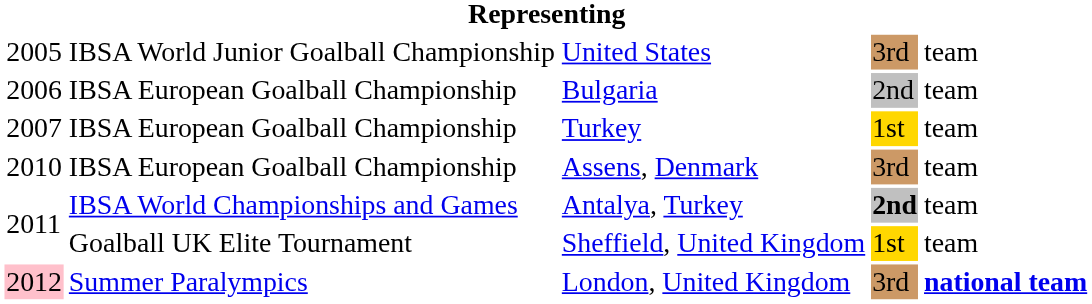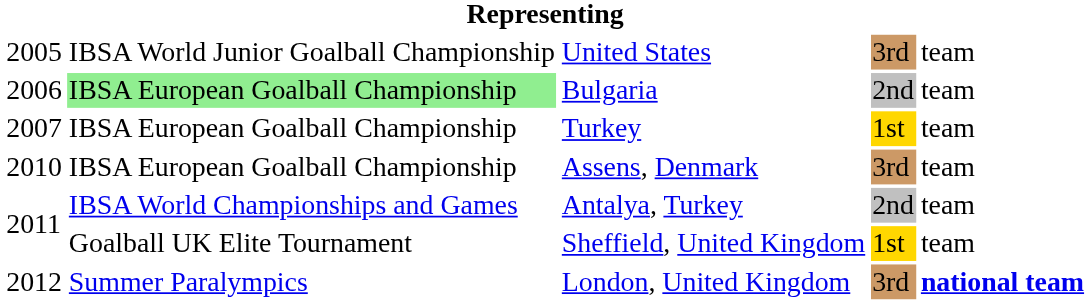(293, 90) no background -> (293, 90) lightgreen background
(895, 204) bold -> (893, 204) normal
(34, 281) pink background -> (34, 281) no background
